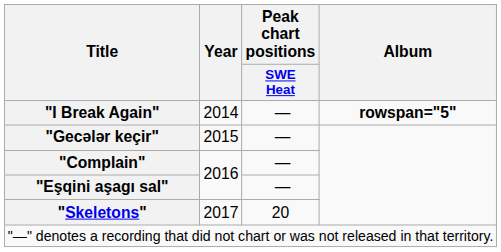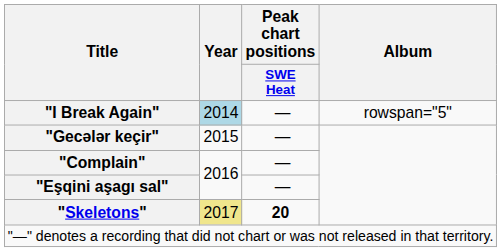(221, 112) no background -> (221, 112) lightblue background
(408, 112) bold -> (408, 112) normal
(221, 212) no background -> (221, 212) khaki background
(280, 212) normal -> (280, 212) bold
